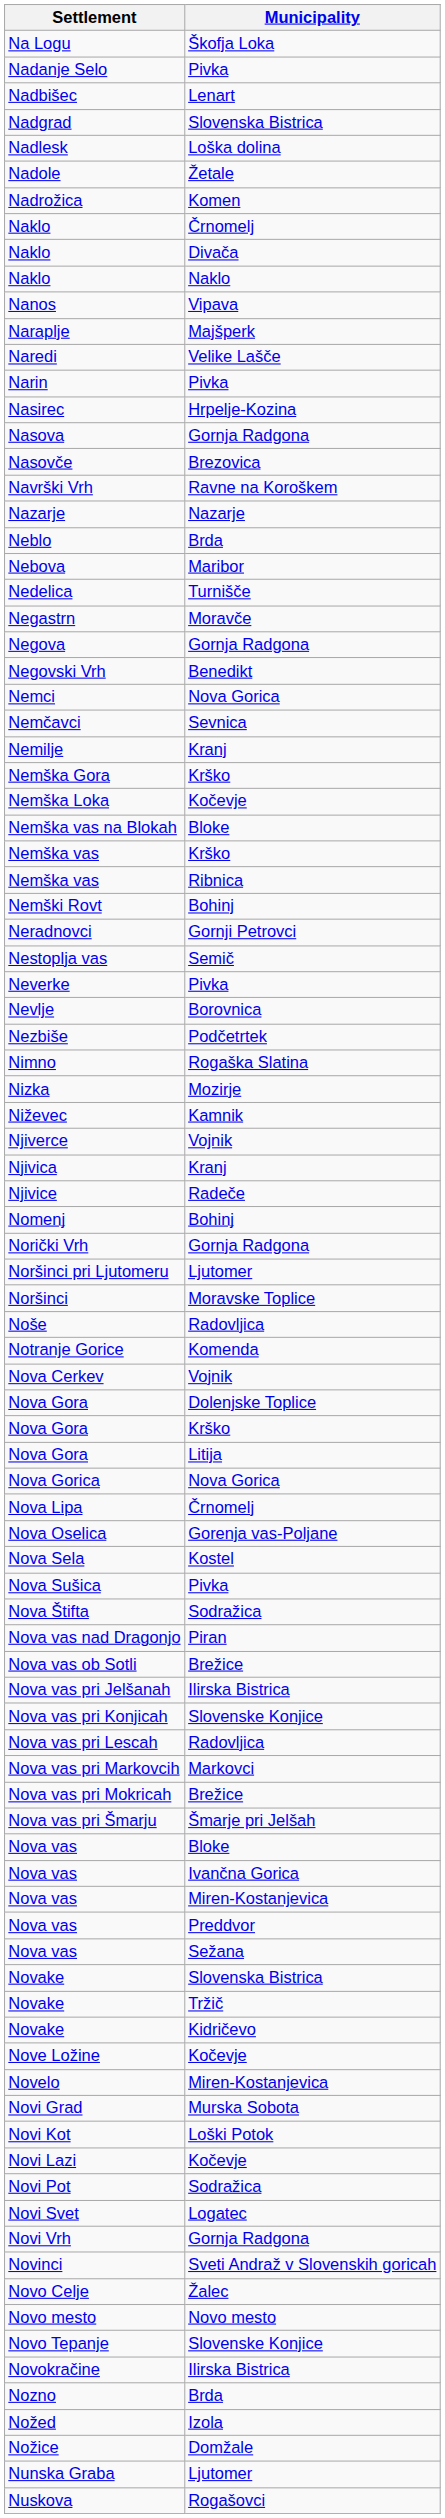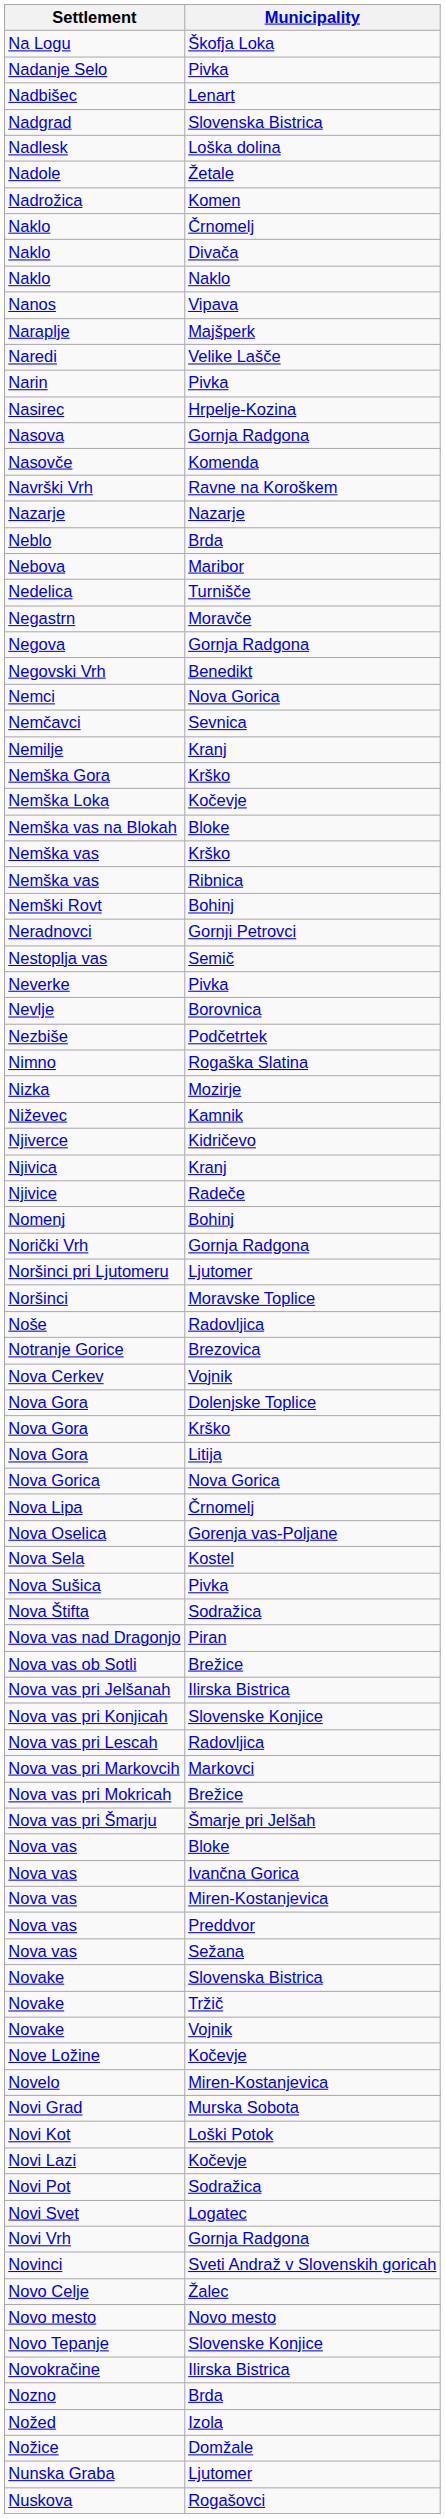(224, 461) Brezovica -> (223, 461) Komenda
(210, 1141) Vojnik -> (222, 1141) Kidričevo
(223, 1350) Komenda -> (224, 1350) Brezovica
(222, 2030) Kidričevo -> (210, 2030) Vojnik
